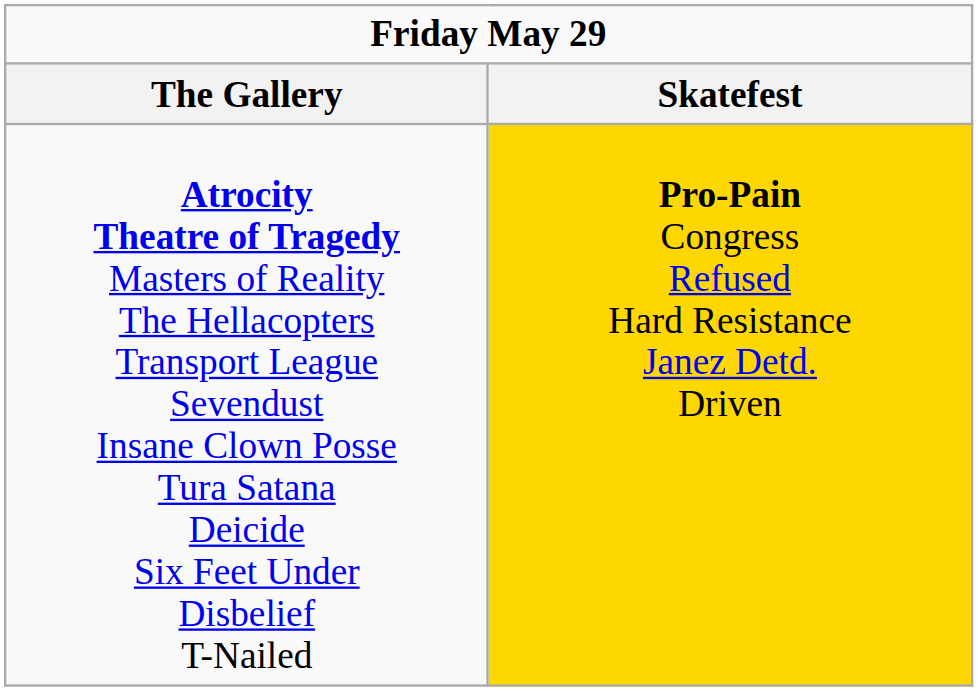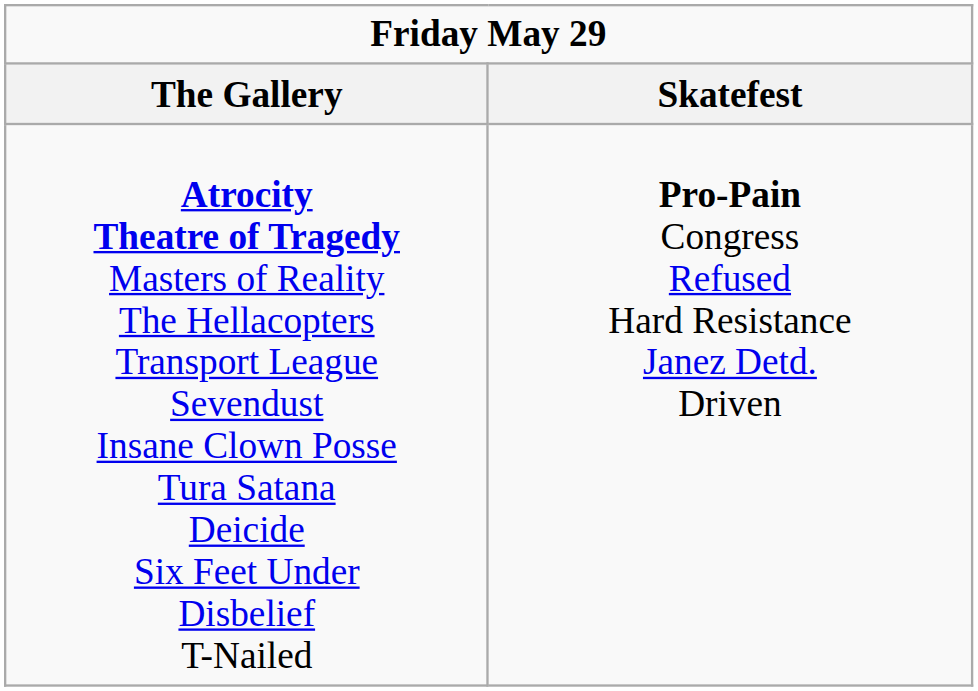(730, 299) gold background -> (730, 299) no background
